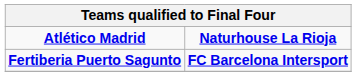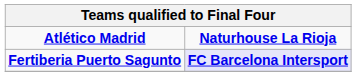(268, 60) no background -> (268, 60) lavender background
